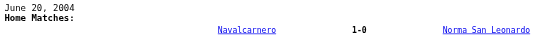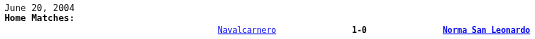(486, 30) normal -> (486, 30) bold
